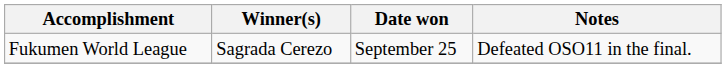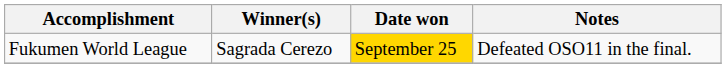(406, 48) no background -> (406, 48) gold background
